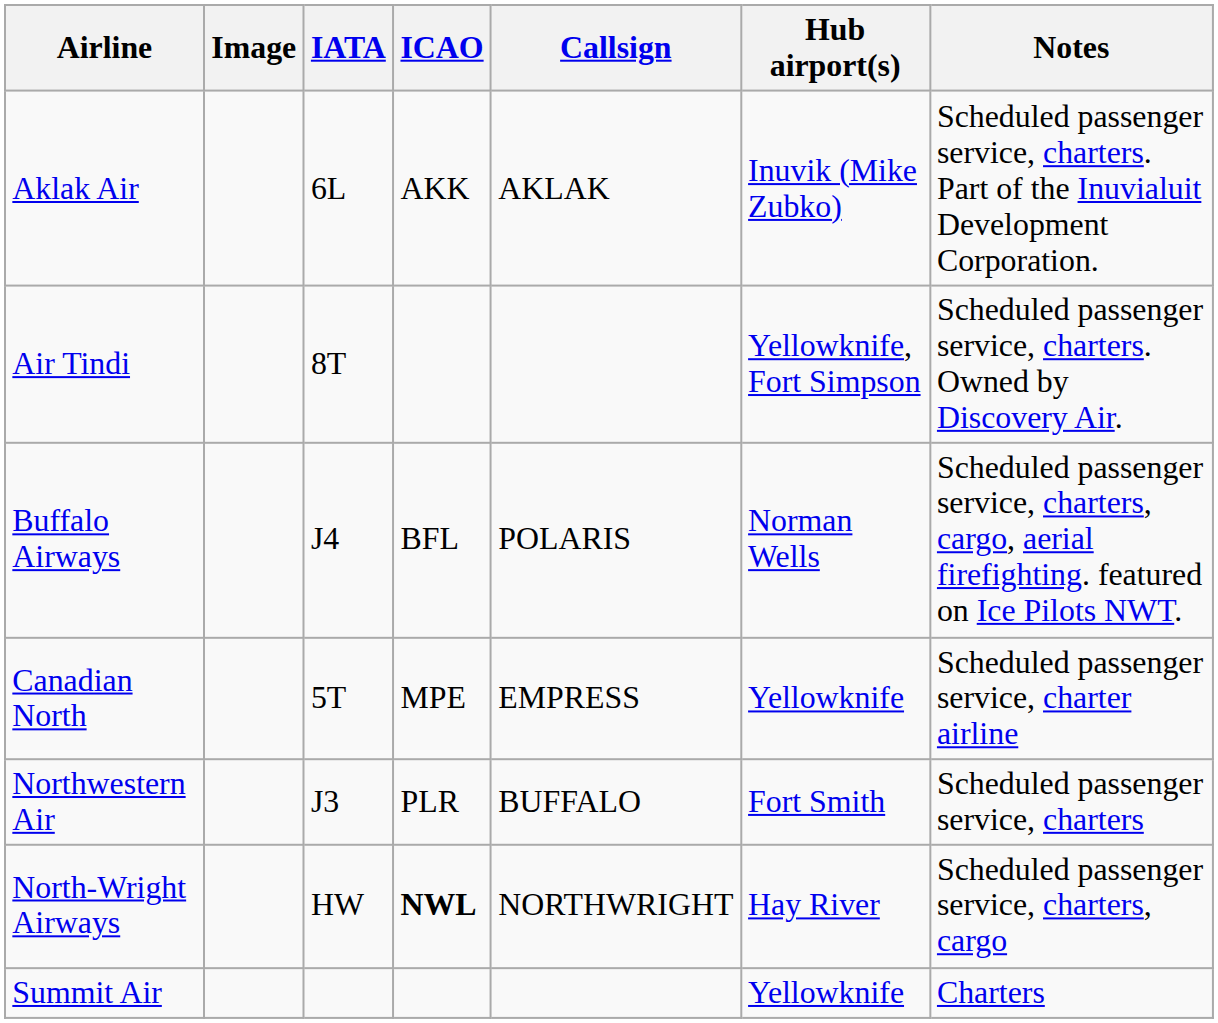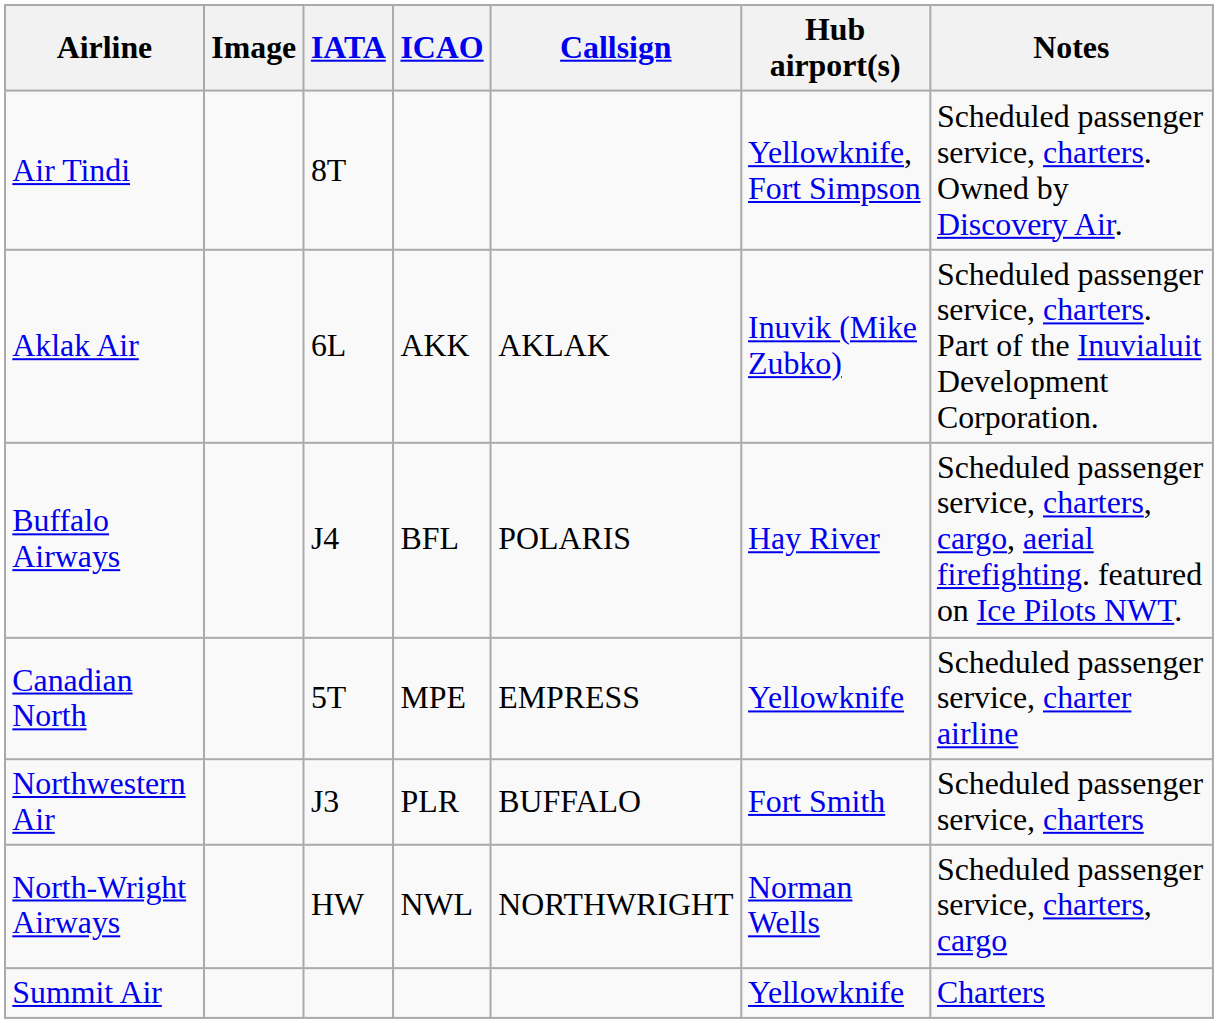rows swapped: (71, 363) <-> (76, 187)
(800, 539) Norman Wells -> (814, 539) Hay River
(439, 905) bold -> (437, 905) normal
(814, 905) Hay River -> (800, 905) Norman Wells
